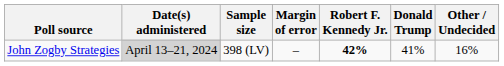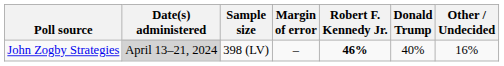(355, 50) 42% -> (355, 50) 46%
(413, 50) 41% -> (413, 50) 40%
